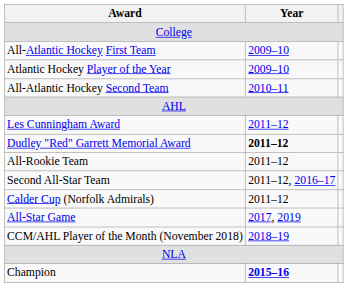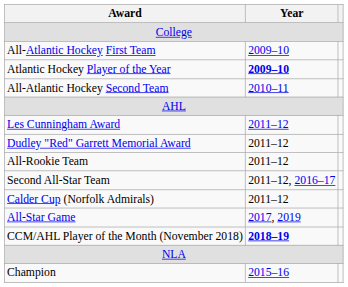(269, 69) normal -> (269, 69) bold
(268, 143) bold -> (268, 143) normal
(269, 236) normal -> (269, 236) bold
(269, 273) bold -> (269, 273) normal
